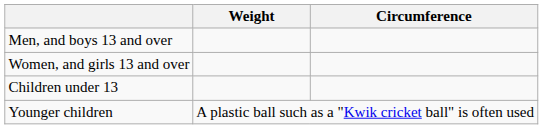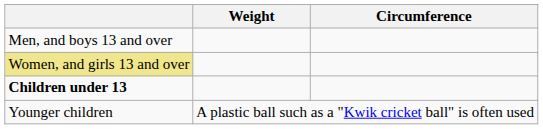(99, 64) no background -> (99, 64) khaki background
(63, 87) normal -> (68, 87) bold
